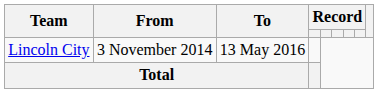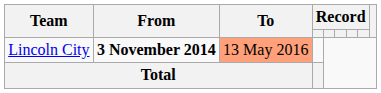(155, 49) normal -> (156, 49) bold
(262, 49) no background -> (266, 49) lightsalmon background
